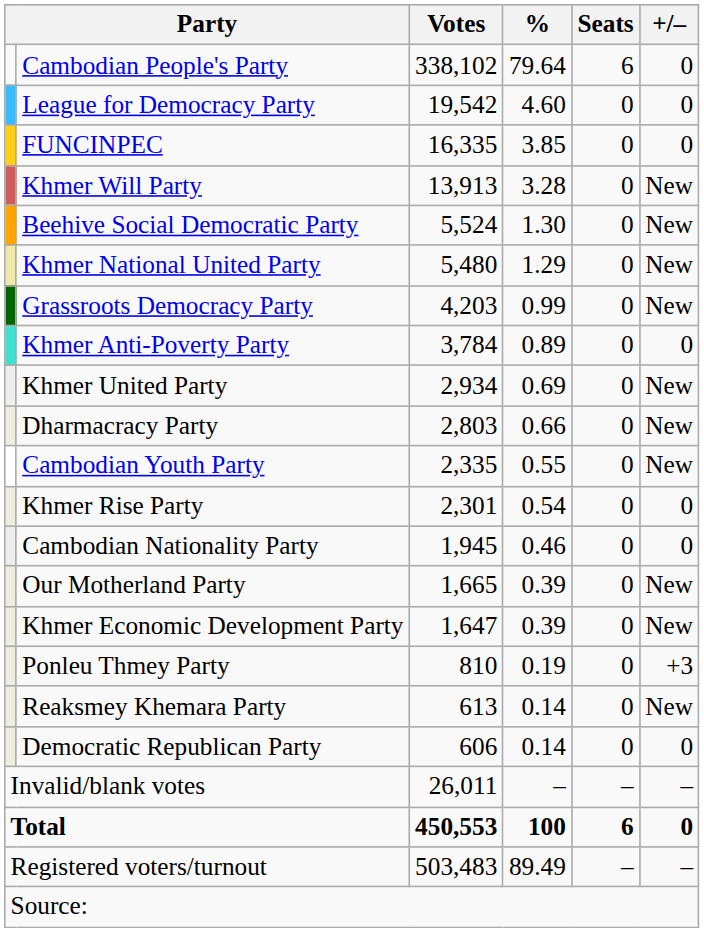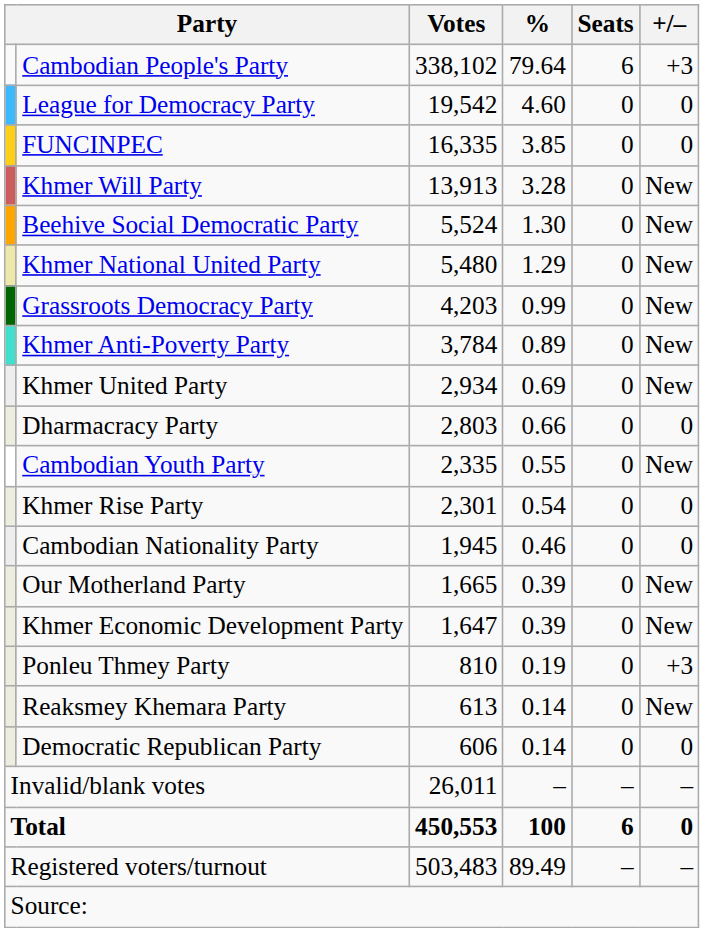(687, 64) 0 -> (680, 64) +3
(687, 345) 0 -> (669, 345) New
(669, 425) New -> (687, 425) 0
